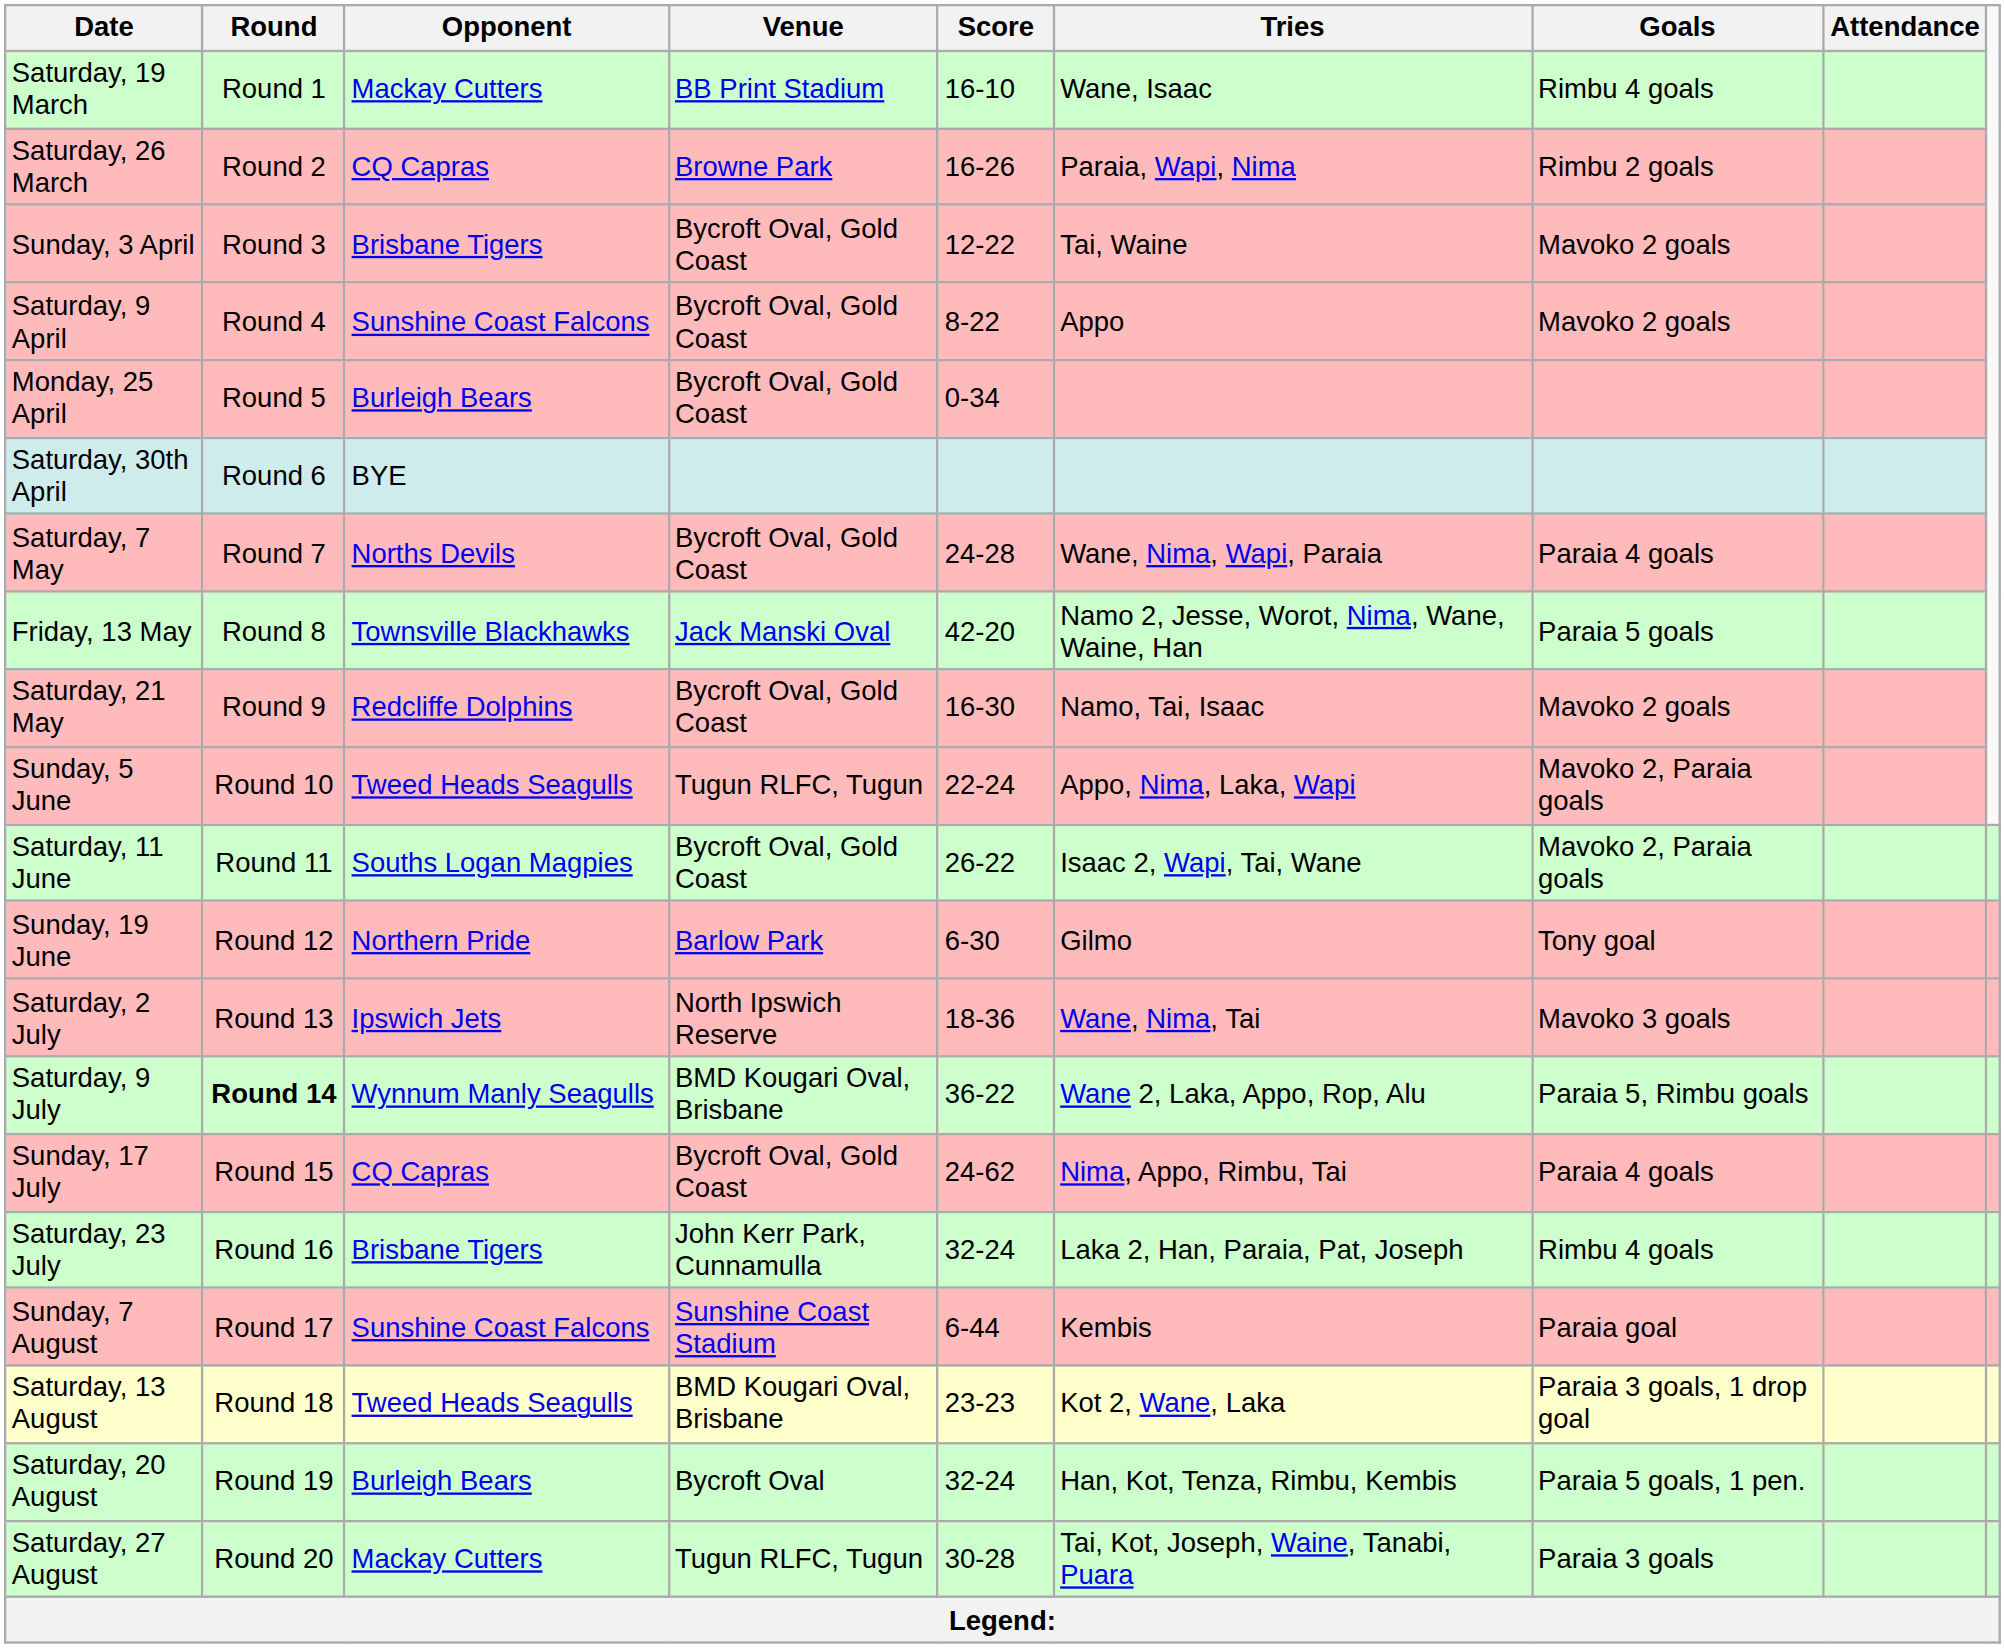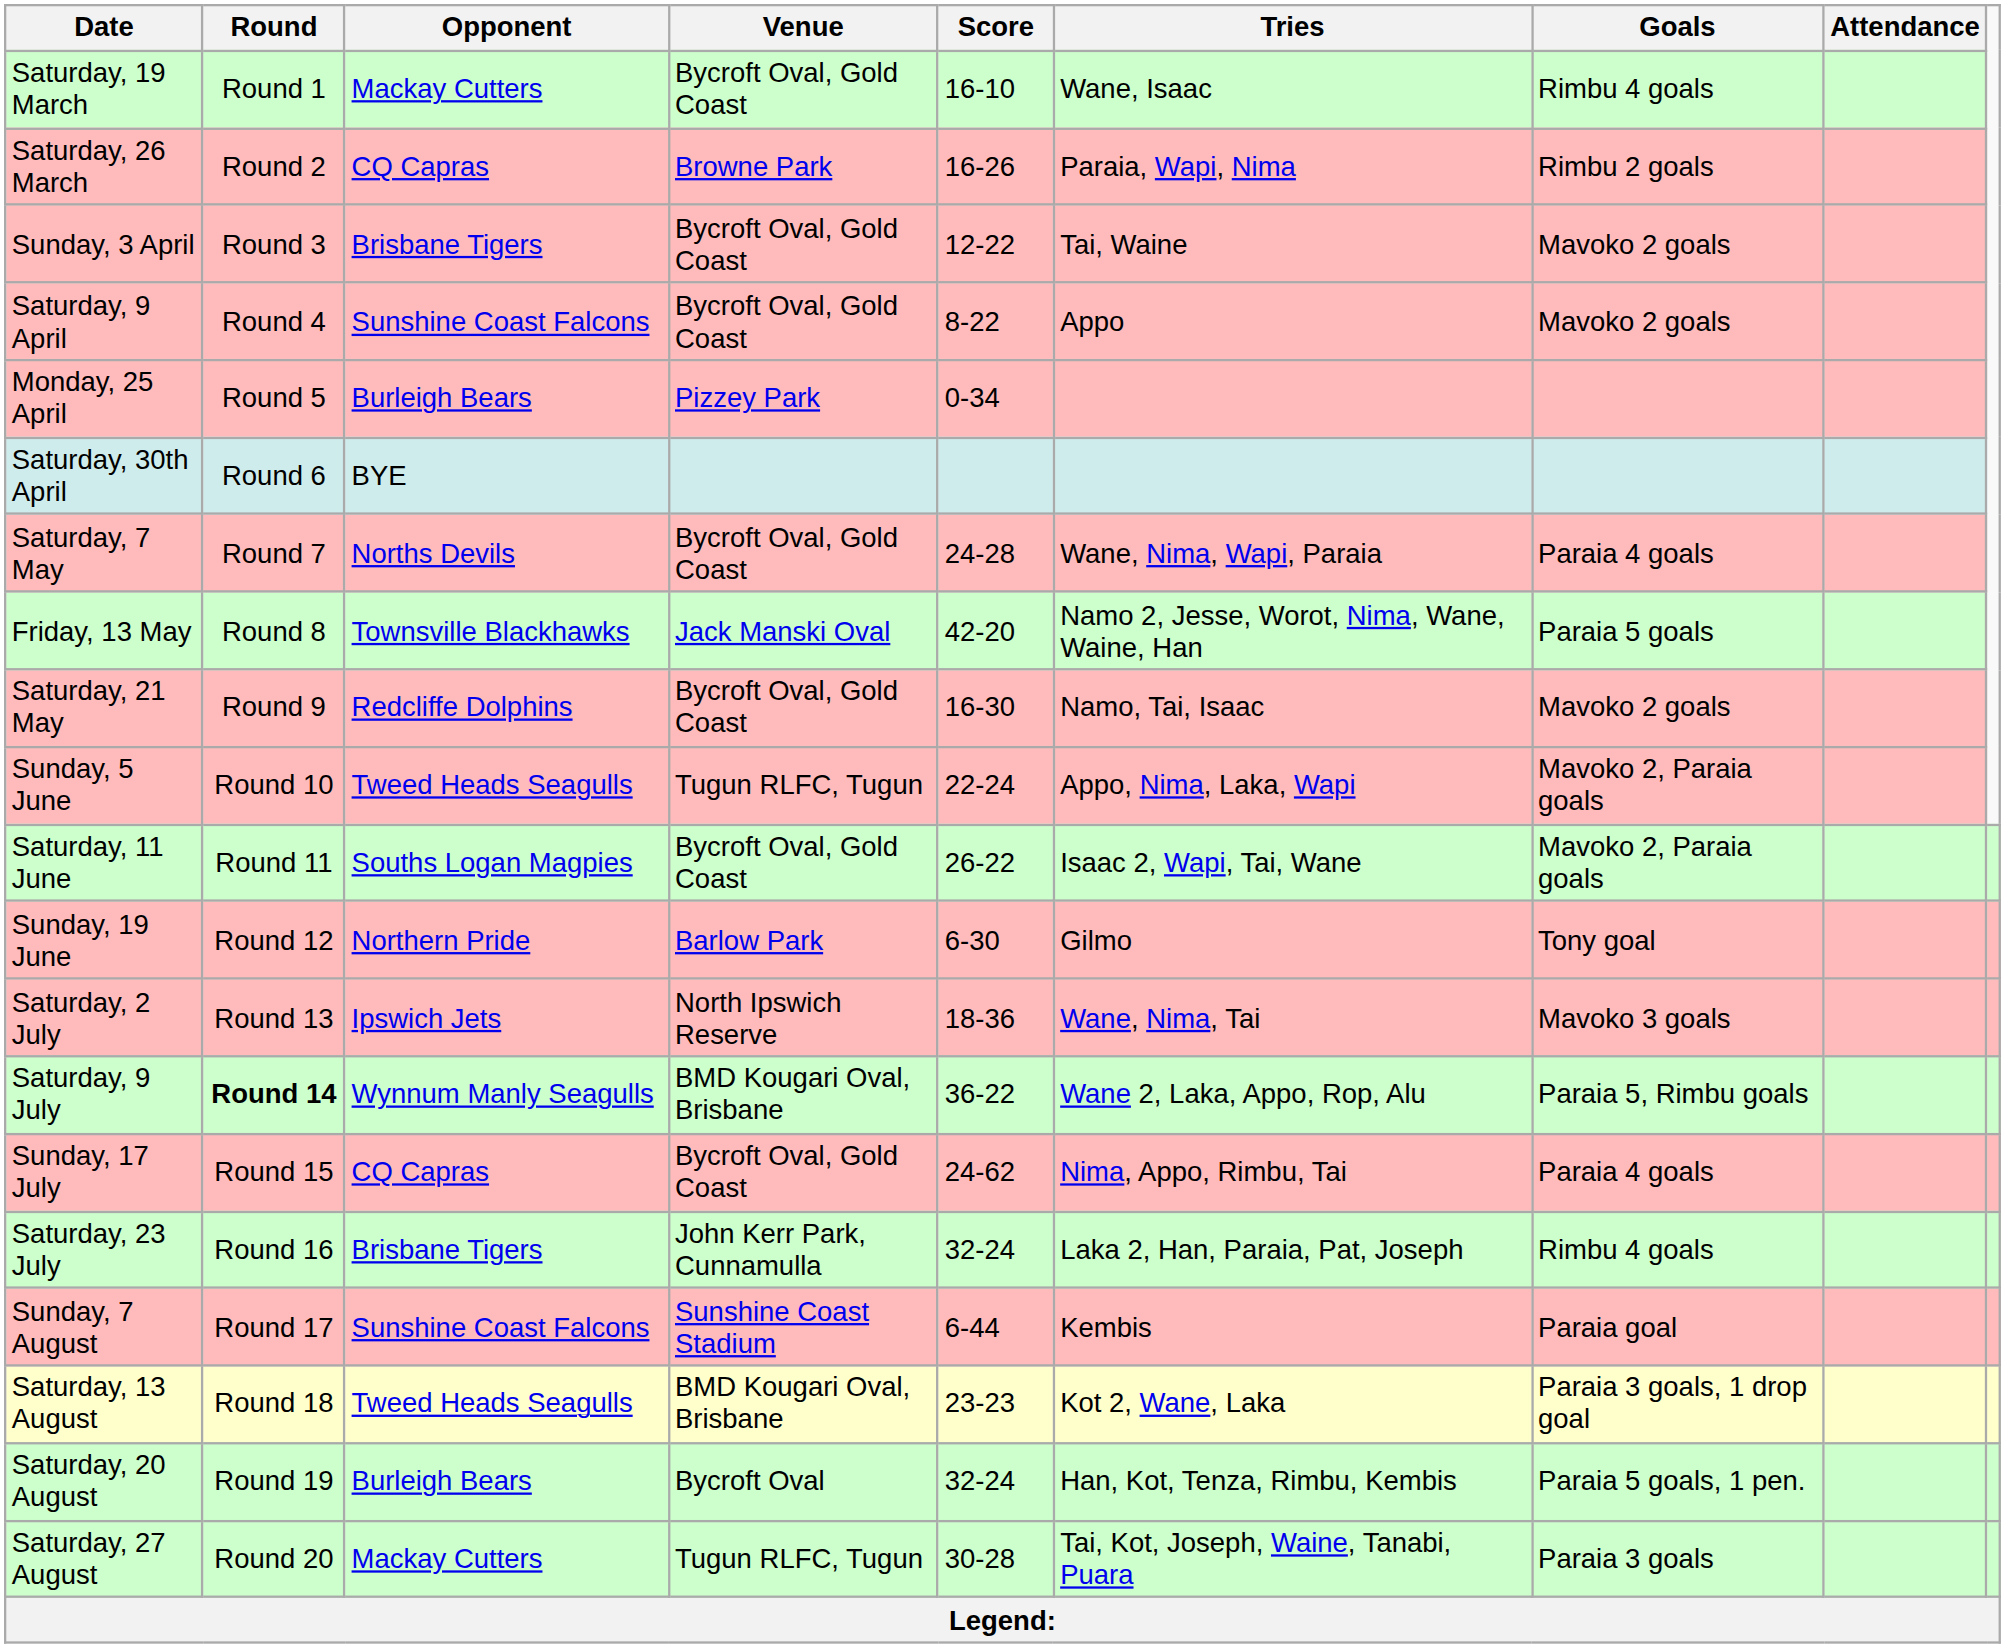(780, 89) BB Print Stadium -> (787, 89) Bycroft Oval, Gold Coast
(787, 399) Bycroft Oval, Gold Coast -> (748, 399) Pizzey Park
